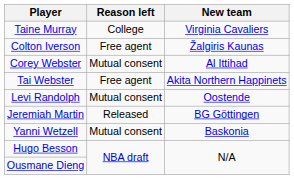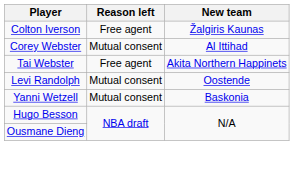- row: (46, 30)
- row: (46, 115)
